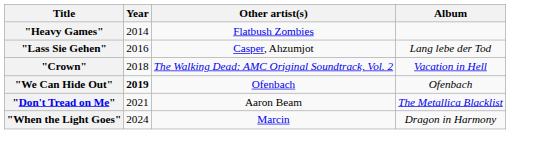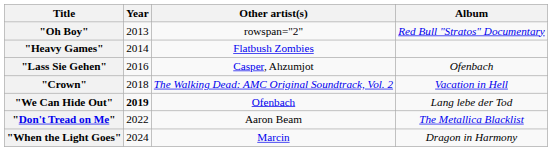+ row: (64, 31)
(450, 48) Lang lebe der Tod -> (472, 66) Ofenbach
(450, 84) Ofenbach -> (472, 102) Lang lebe der Tod
(137, 102) 2021 -> (137, 119) 2022
